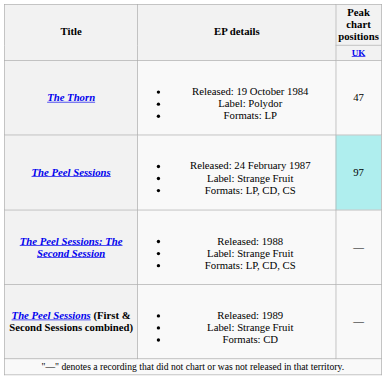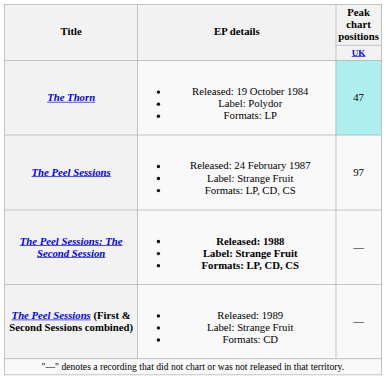(359, 97) no background -> (359, 97) paleturquoise background
(359, 172) paleturquoise background -> (359, 172) no background
(237, 253) normal -> (237, 253) bold
